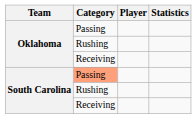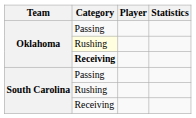(92, 43) no background -> (91, 43) lightyellow background
(95, 59) normal -> (95, 59) bold
(91, 74) lightsalmon background -> (89, 74) no background
